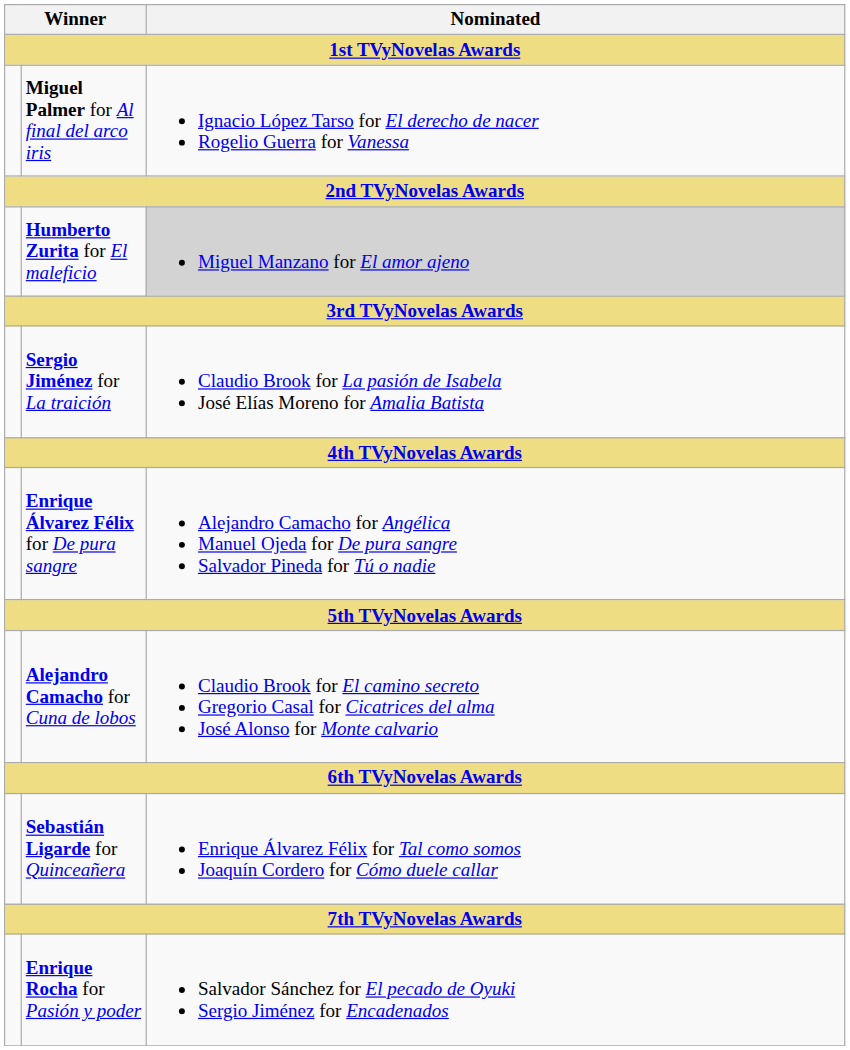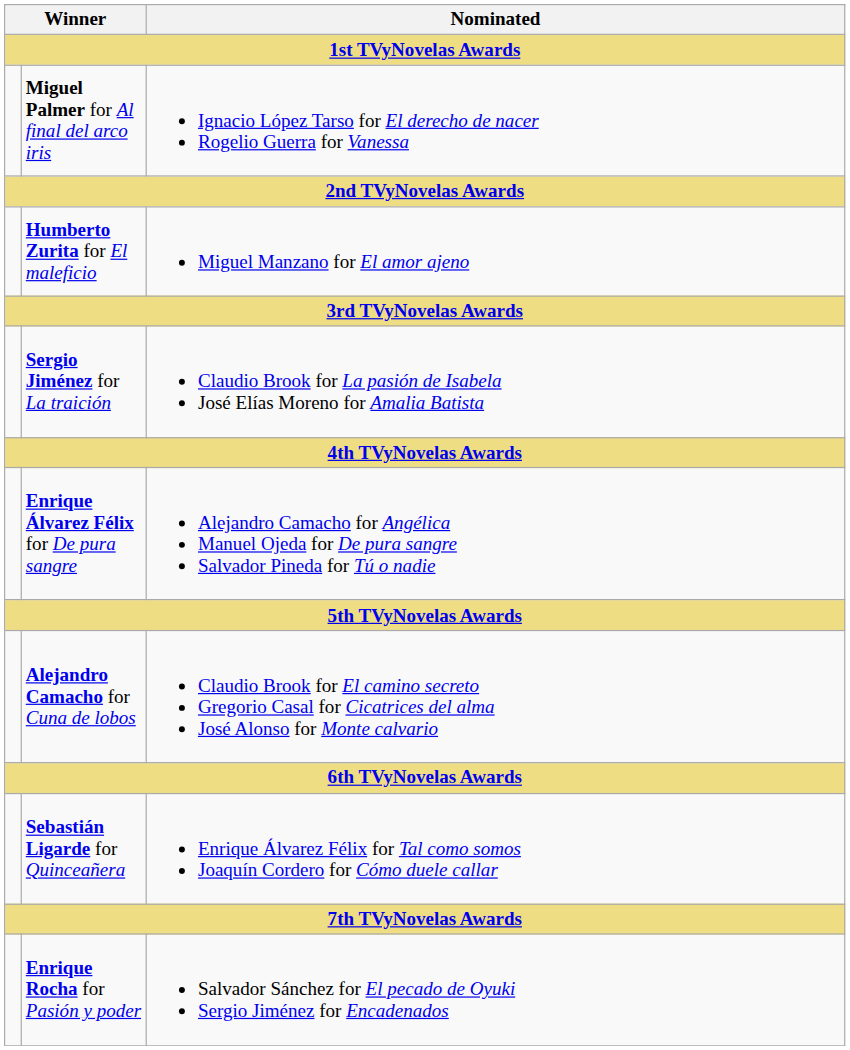(495, 262) lightgrey background -> (495, 262) no background
